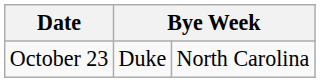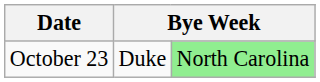(243, 59) no background -> (243, 59) lightgreen background
